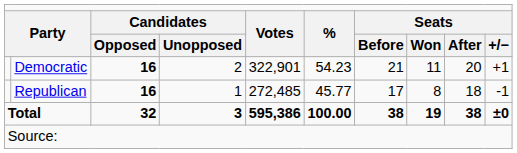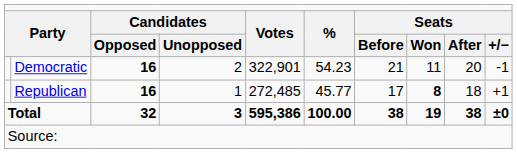(501, 68) +1 -> (503, 68) -1
(437, 91) normal -> (437, 91) bold
(503, 91) -1 -> (501, 91) +1
